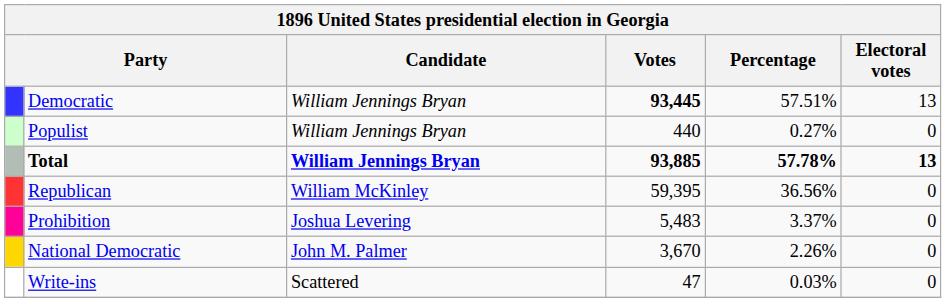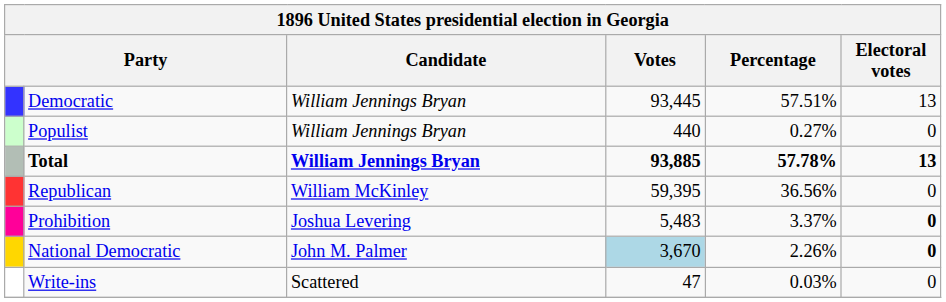(676, 101) bold -> (676, 101) normal
(932, 221) normal -> (932, 221) bold
(680, 251) no background -> (680, 251) lightblue background
(932, 251) normal -> (932, 251) bold
